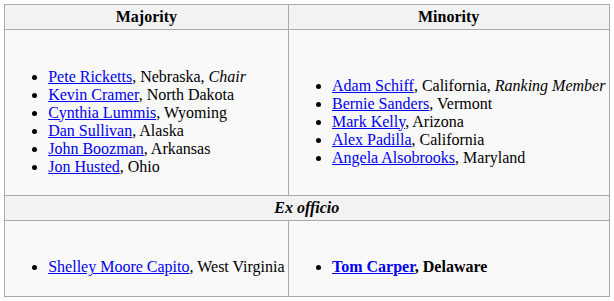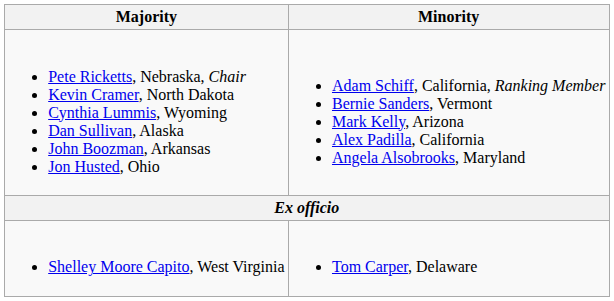(449, 267) bold -> (449, 267) normal
